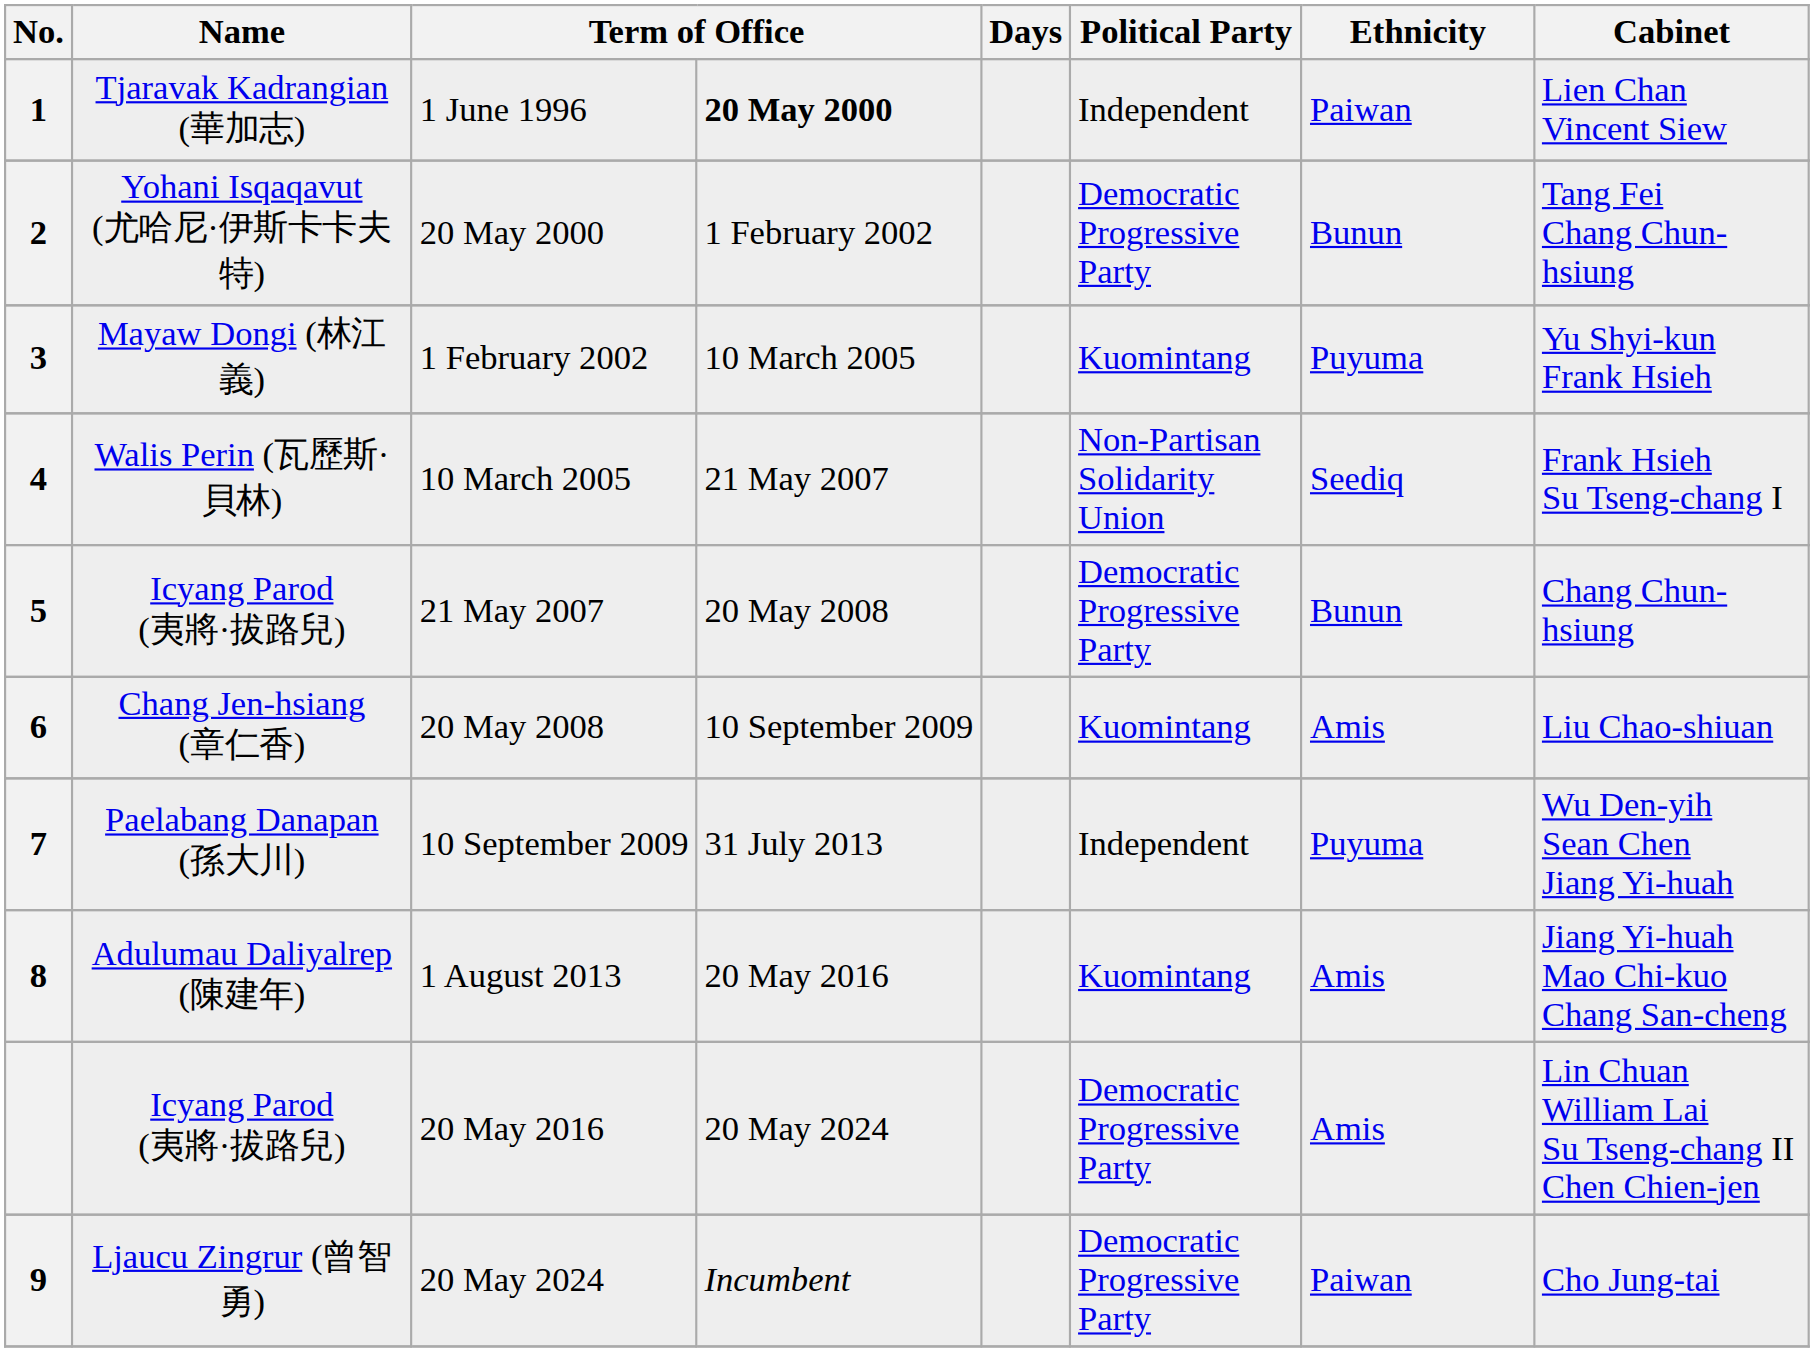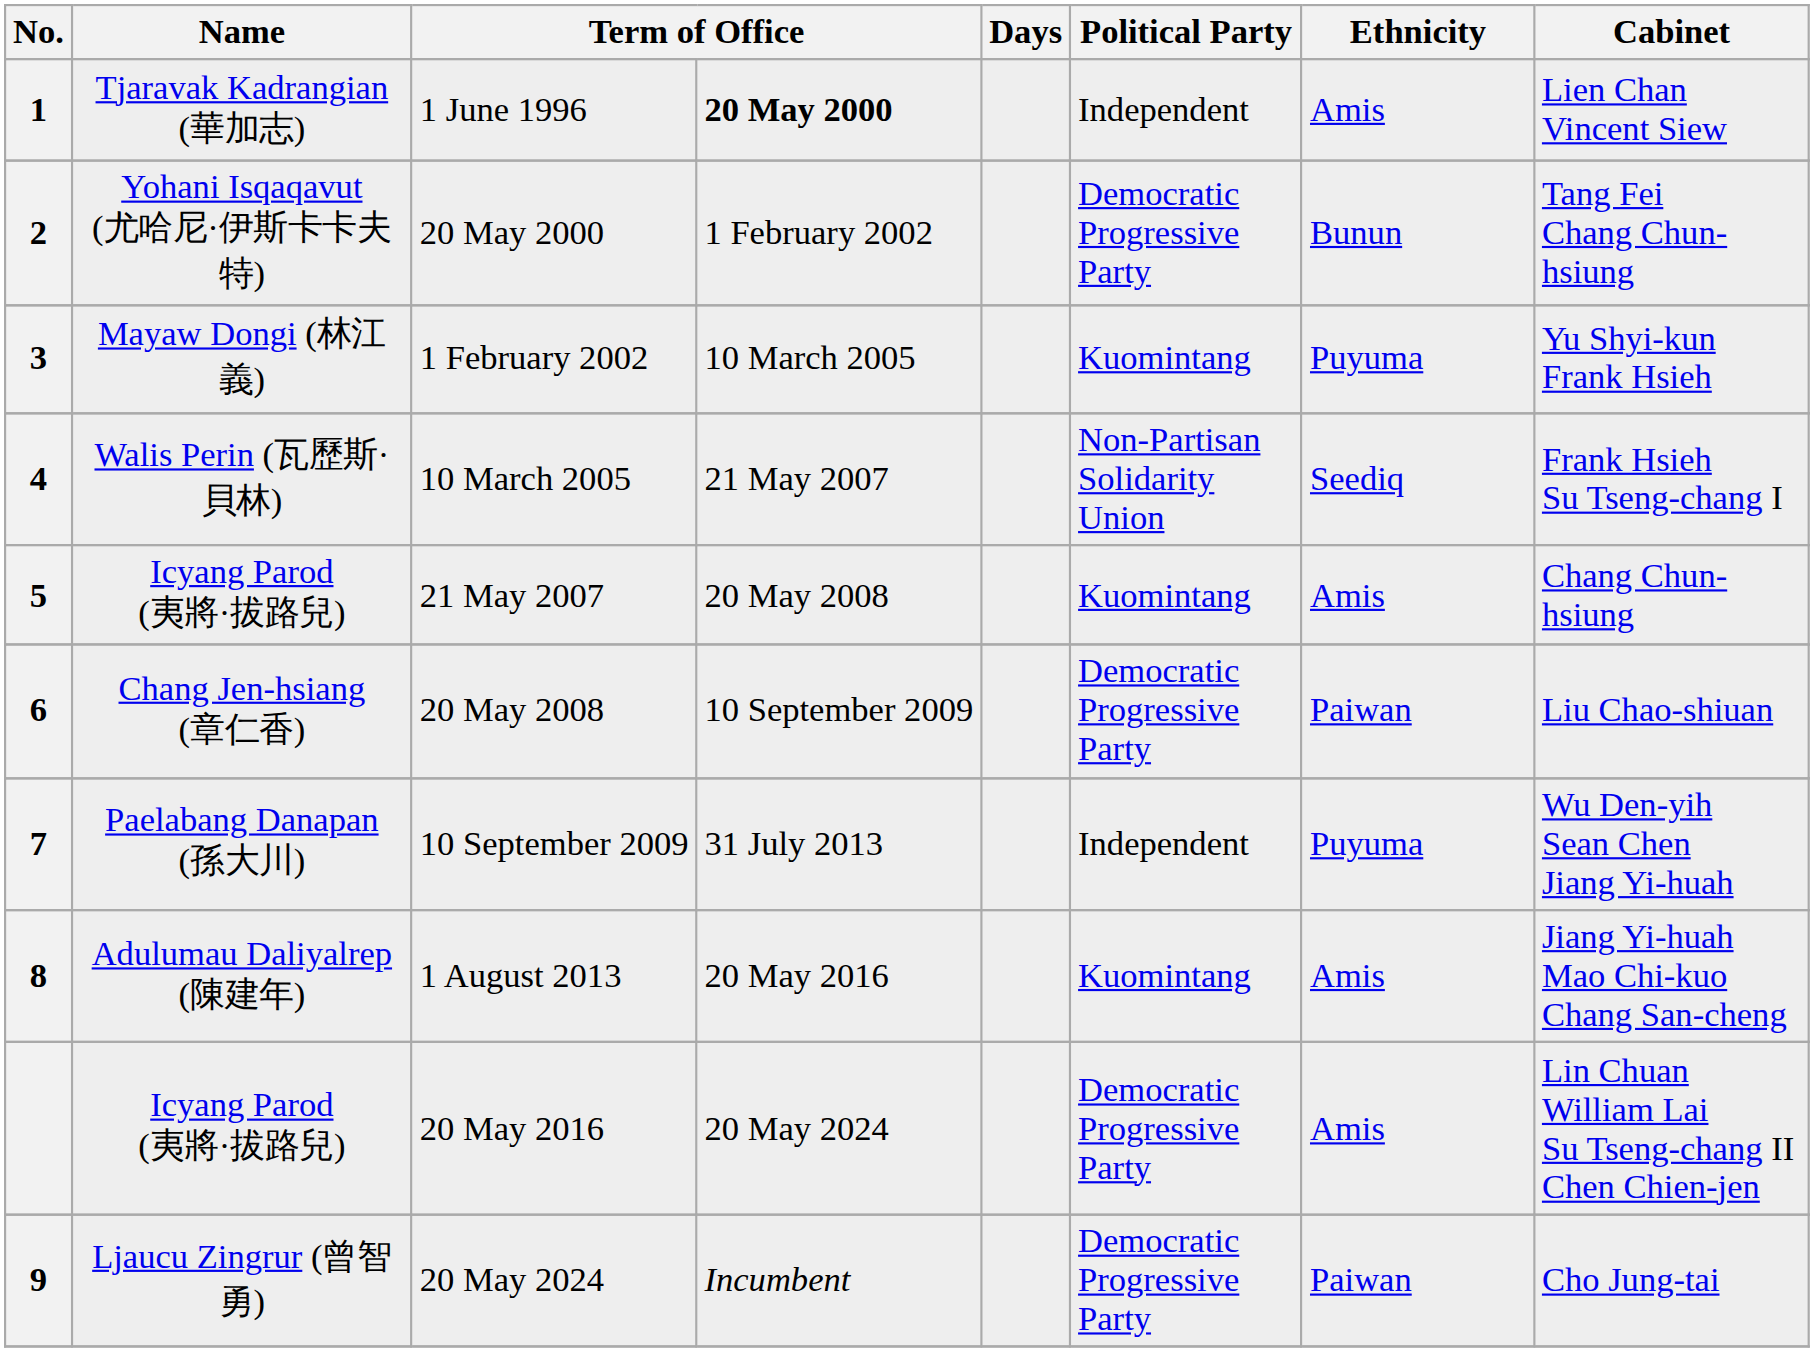(1361, 109) Paiwan -> (1347, 109) Amis
(1159, 610) Democratic Progressive Party -> (1164, 594) Kuomintang
(1356, 610) Bunun -> (1347, 594) Amis
(1164, 726) Kuomintang -> (1159, 710) Democratic Progressive Party
(1347, 726) Amis -> (1361, 710) Paiwan
